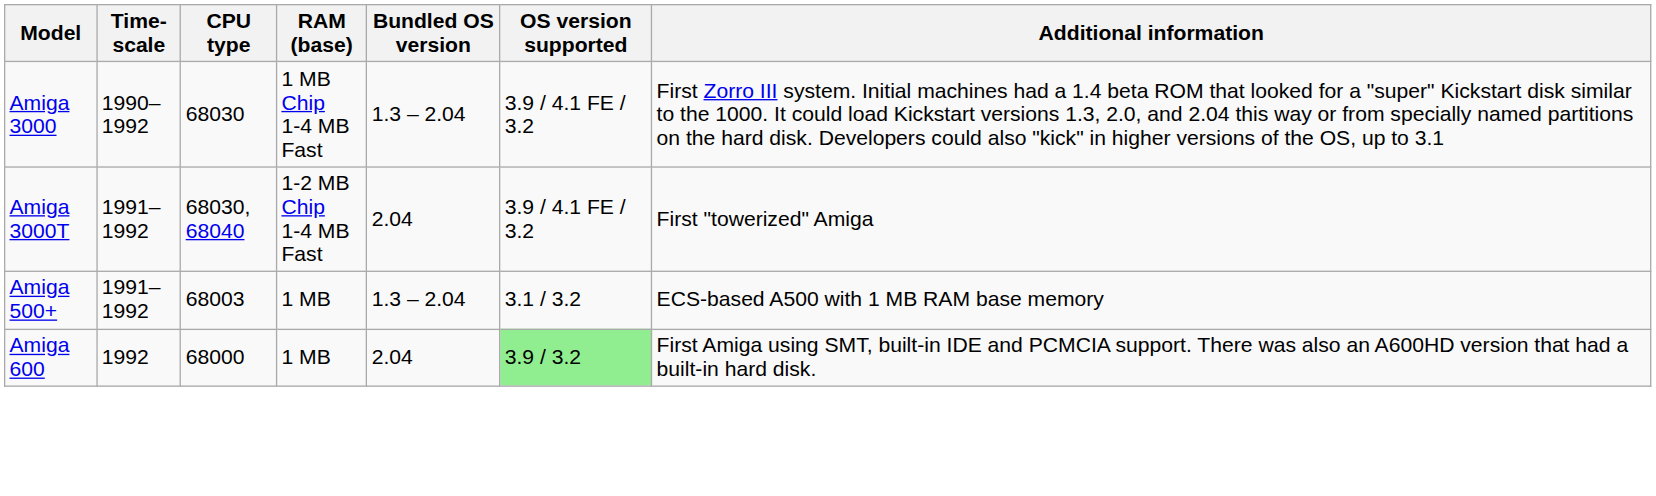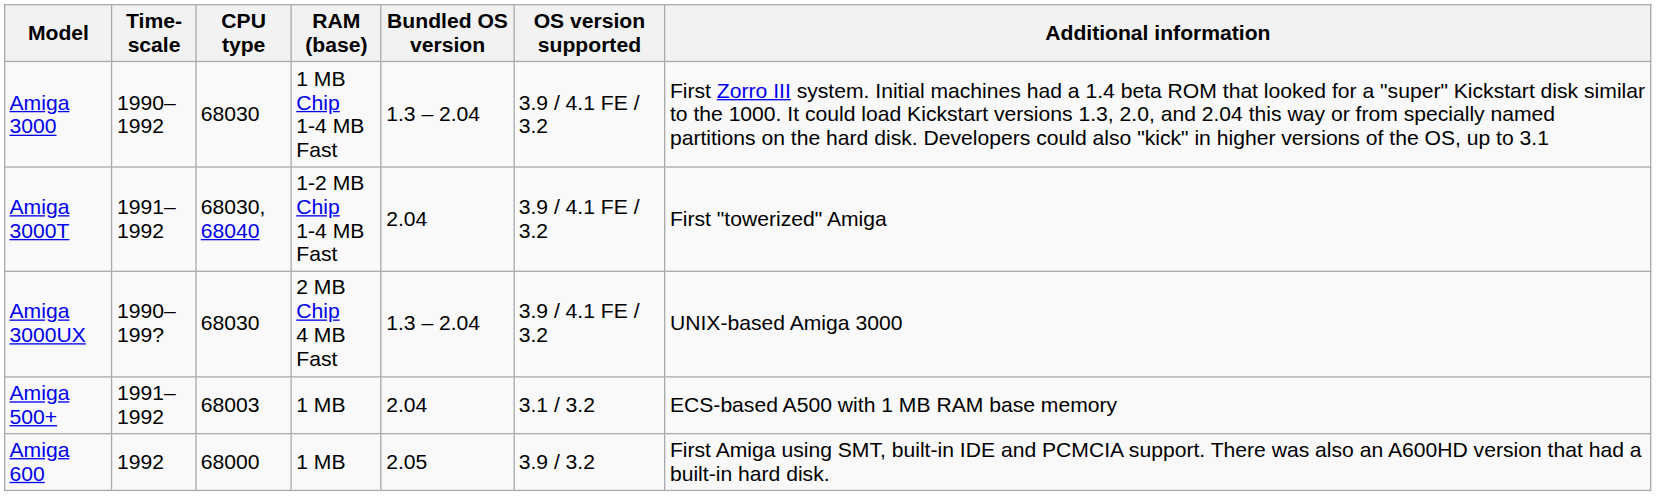+ row: (48, 323)
(419, 299) 1.3 – 2.04 -> (407, 404) 2.04
(392, 357) 2.04 -> (407, 461) 2.05
(543, 357) lightgreen background -> (557, 461) no background
